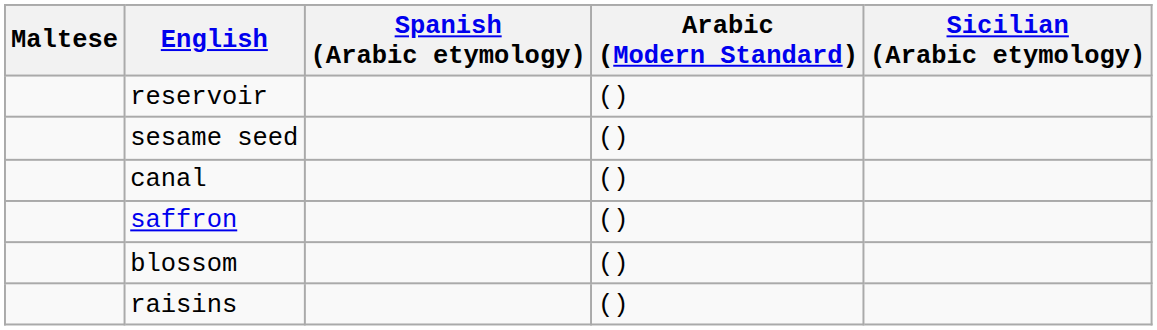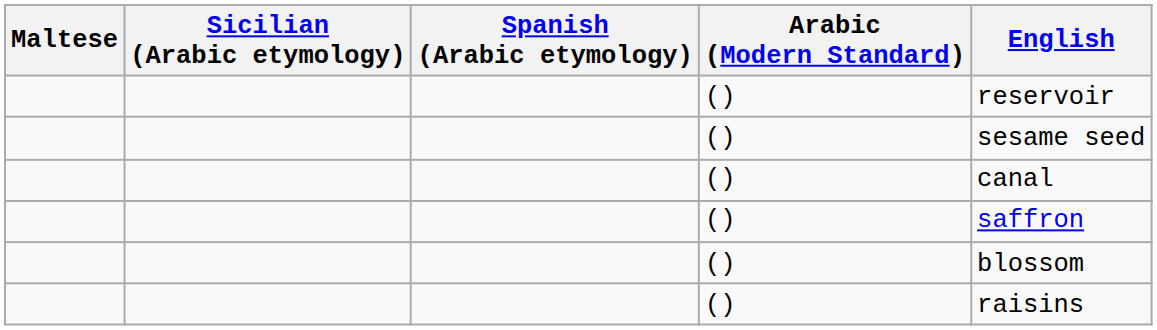columns swapped: (1008, 40) <-> (214, 40)
